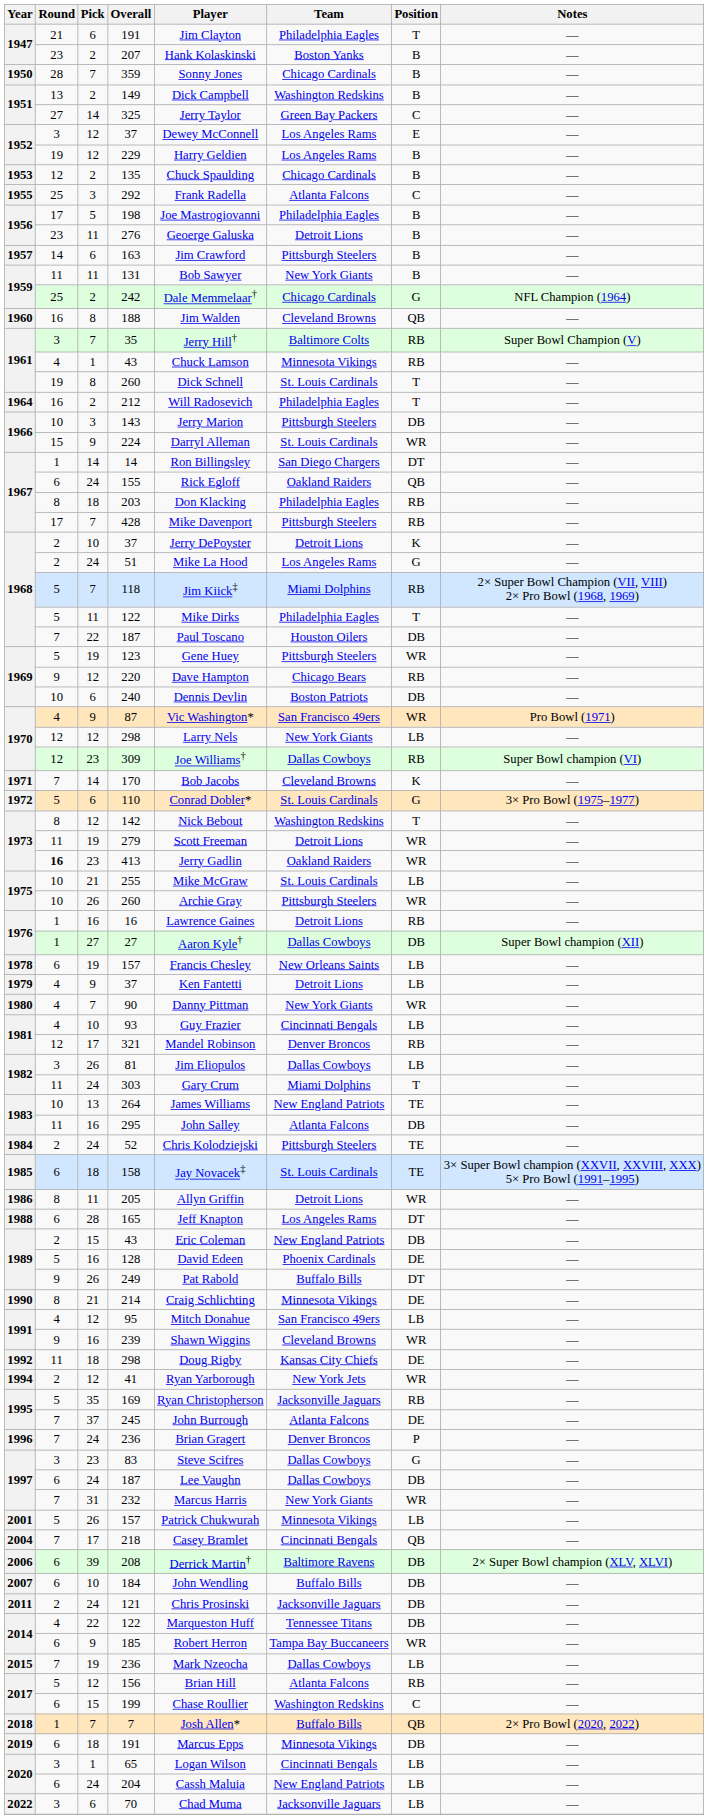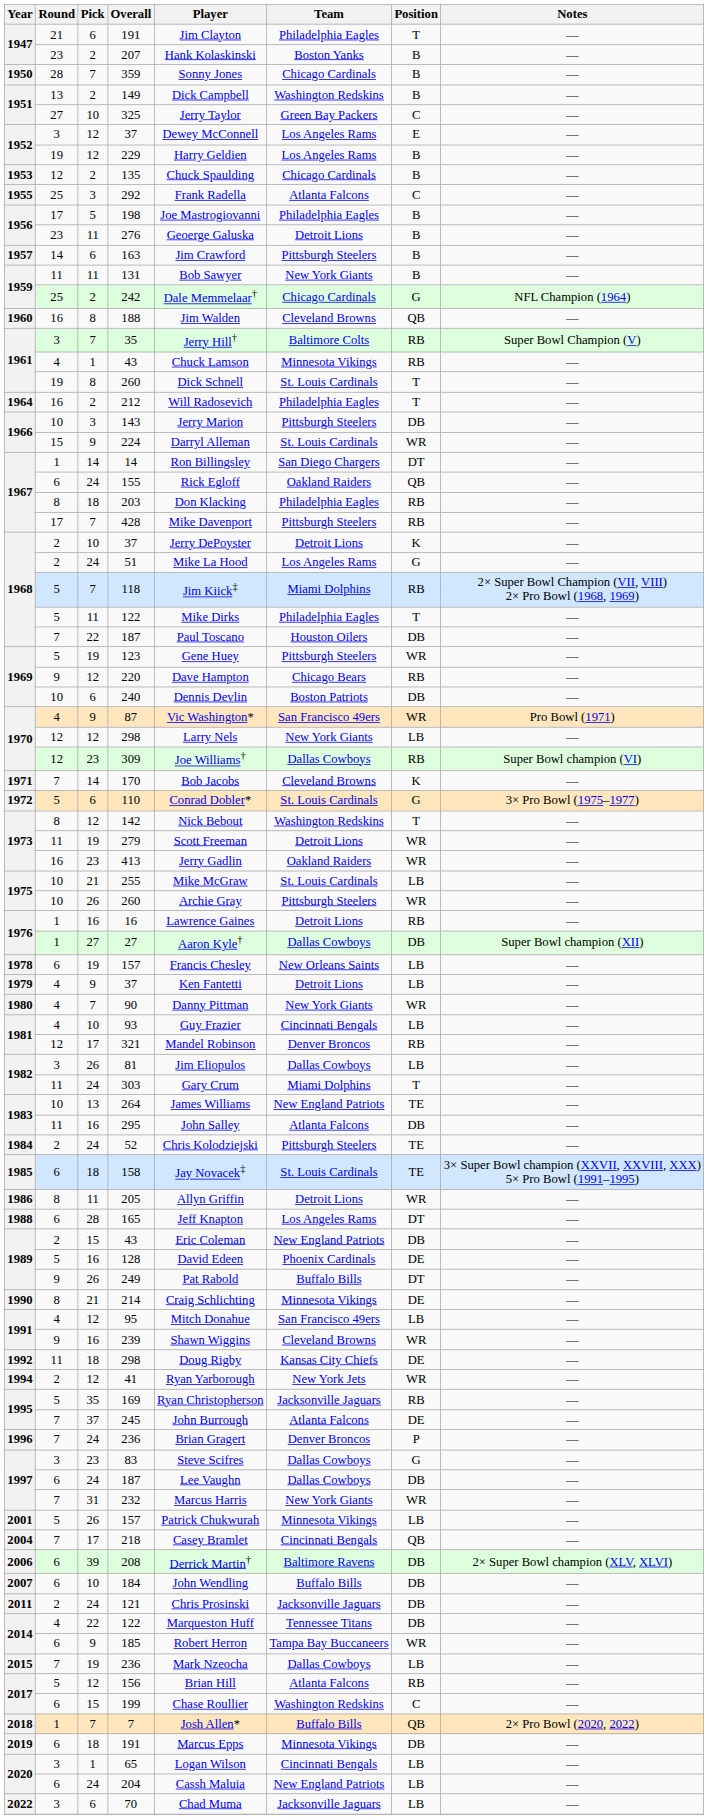(93, 114) 14 -> (93, 114) 10
(57, 860) bold -> (57, 860) normal
